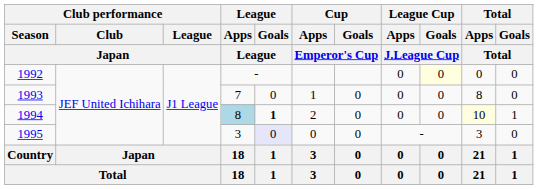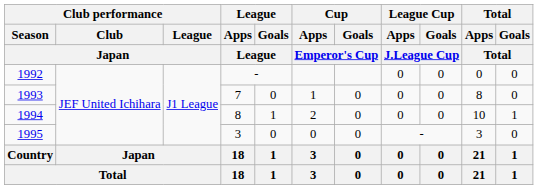(441, 74) lightyellow background -> (441, 74) no background
(238, 114) lightblue background -> (238, 114) no background
(273, 114) bold -> (273, 114) normal
(479, 114) lightyellow background -> (479, 114) no background
(273, 134) lavender background -> (273, 134) no background
